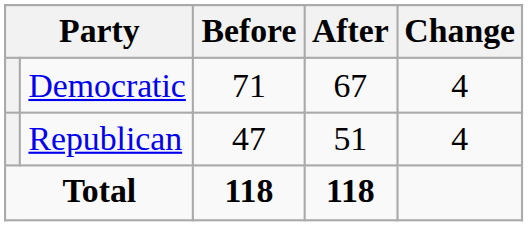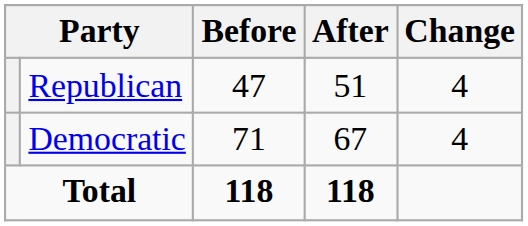rows swapped: (107, 84) <-> (105, 138)
